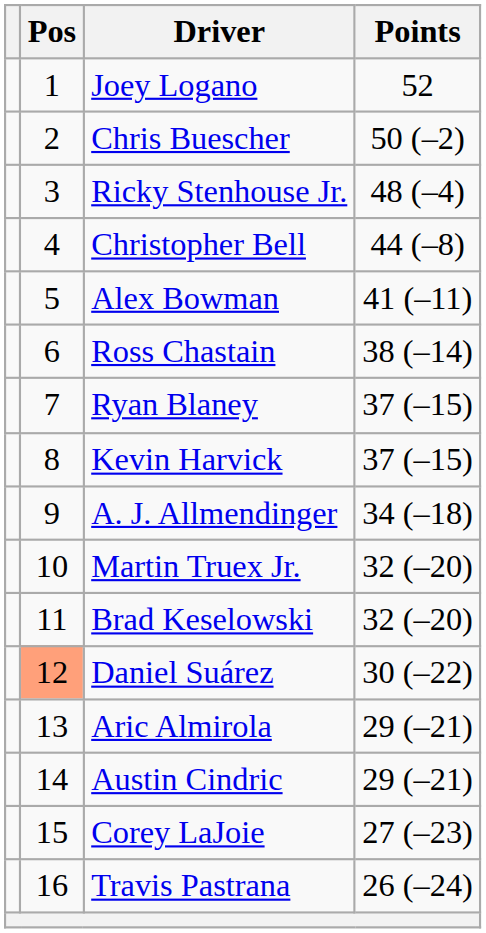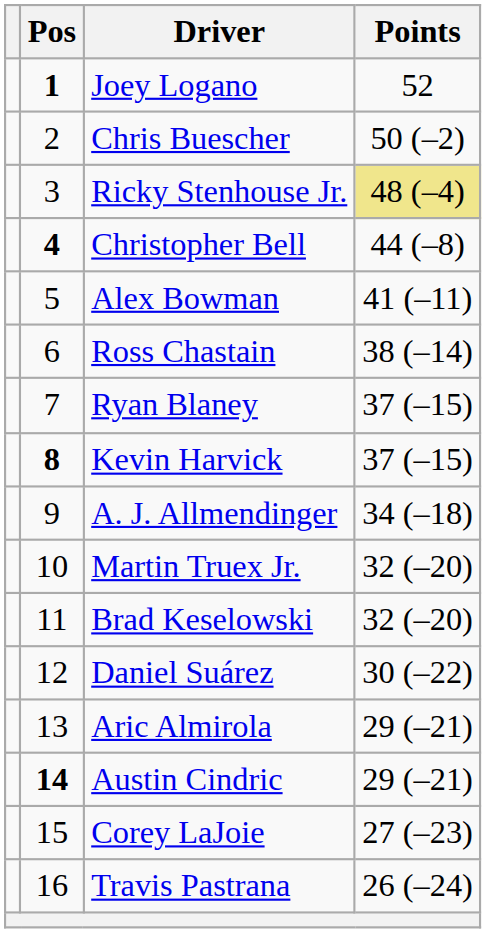(52, 84) normal -> (52, 84) bold
(418, 191) no background -> (418, 191) khaki background
(52, 244) normal -> (52, 244) bold
(52, 458) normal -> (52, 458) bold
(52, 671) lightsalmon background -> (52, 671) no background
(52, 778) normal -> (52, 778) bold
